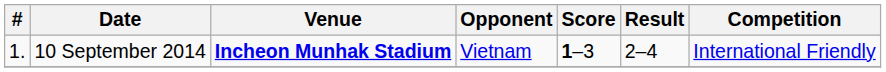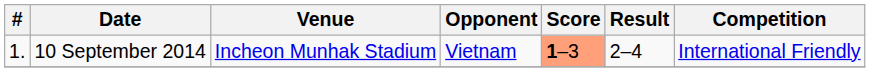(333, 50) bold -> (326, 50) normal
(578, 50) no background -> (563, 50) lightsalmon background
